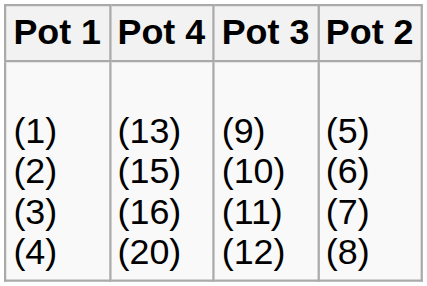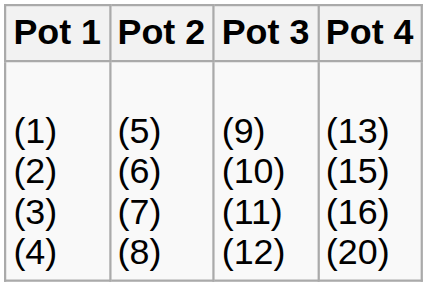columns swapped: (370, 32) <-> (161, 32)
